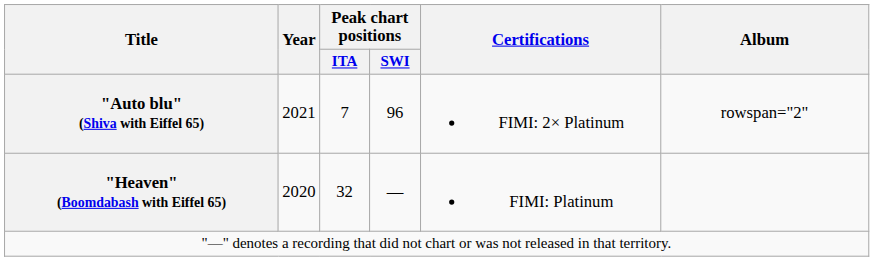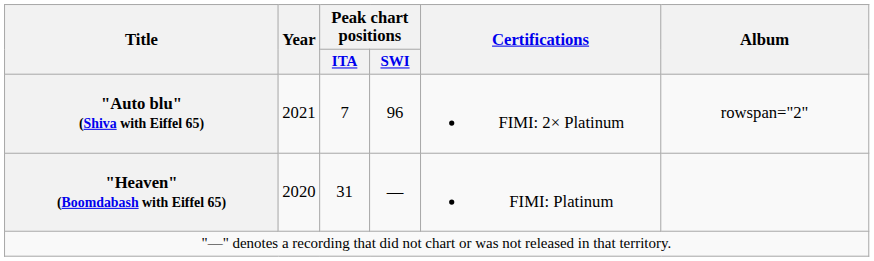(345, 191) 32 -> (345, 191) 31
